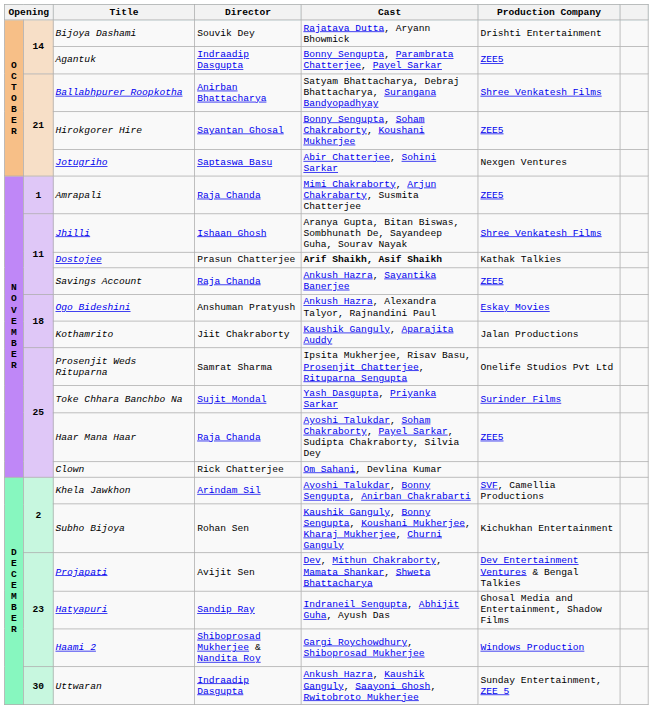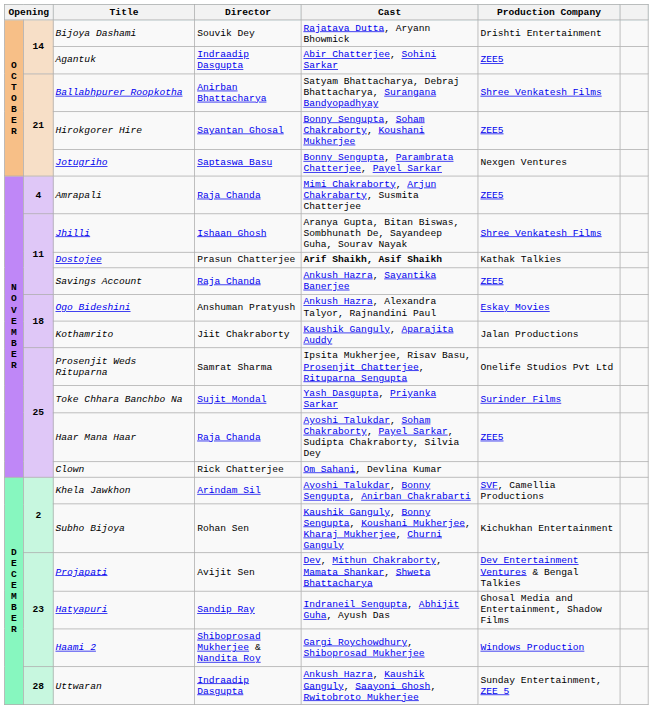(378, 60) Bonny Sengupta, Parambrata Chatterjee, Payel Sarkar -> (370, 60) Abir Chatterjee, Sohini Sarkar
(370, 163) Abir Chatterjee, Sohini Sarkar -> (378, 163) Bonny Sengupta, Parambrata Chatterjee, Payel Sarkar
(38, 195) 1 -> (38, 195) 4
(38, 686) 30 -> (38, 686) 28
